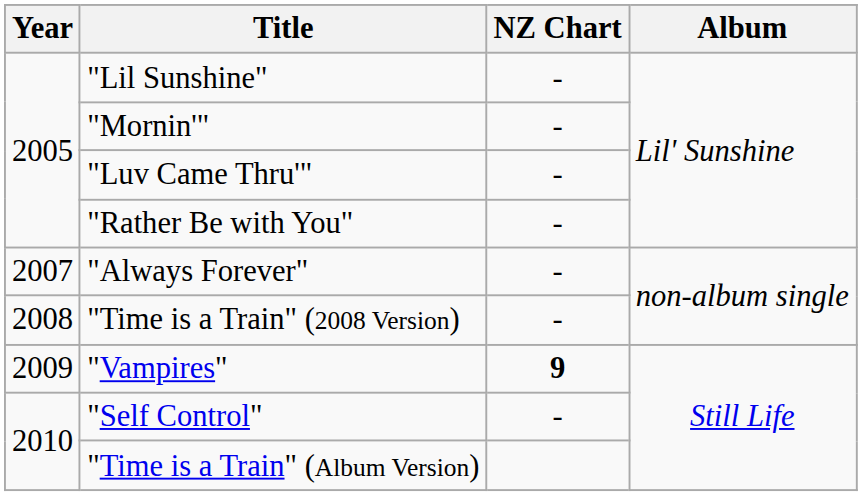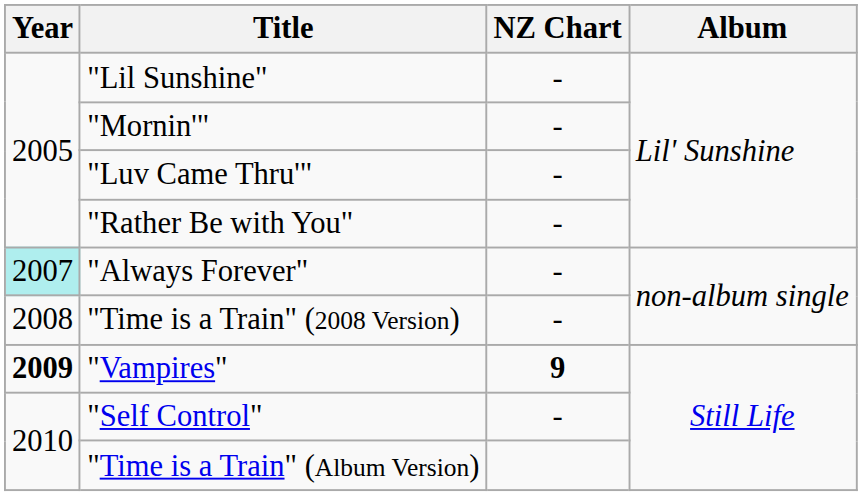(43, 271) no background -> (43, 271) paleturquoise background
(43, 367) normal -> (43, 367) bold
